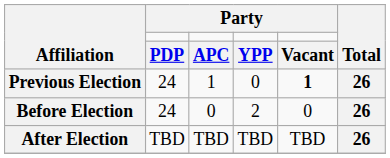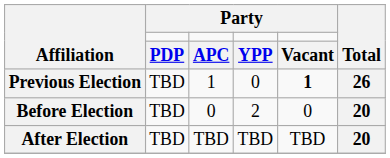(167, 83) 24 -> (167, 83) TBD
(167, 111) 24 -> (167, 111) TBD
(362, 111) 26 -> (362, 111) 20
(362, 139) 26 -> (362, 139) 20
